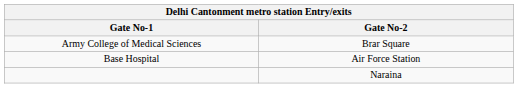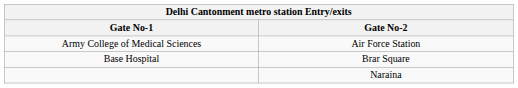(386, 43) Brar Square -> (386, 43) Air Force Station
(386, 59) Air Force Station -> (386, 59) Brar Square
